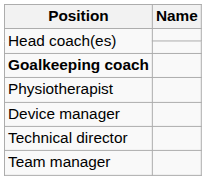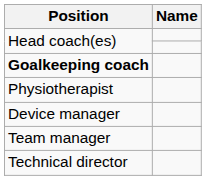(68, 138) Technical director -> (59, 138) Team manager
(59, 162) Team manager -> (68, 162) Technical director
